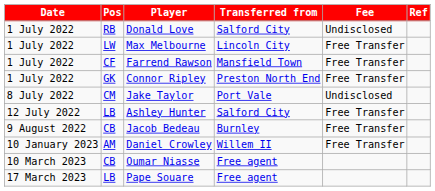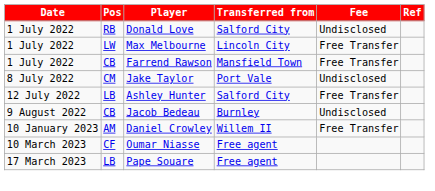(109, 62) CF -> (109, 62) CB
- row: (166, 79)
(365, 128) Free Transfer -> (353, 112) Undisclosed
(109, 161) CB -> (109, 145) CF
